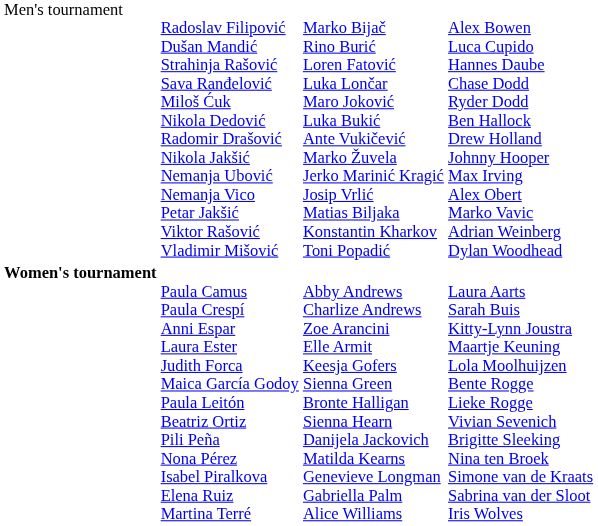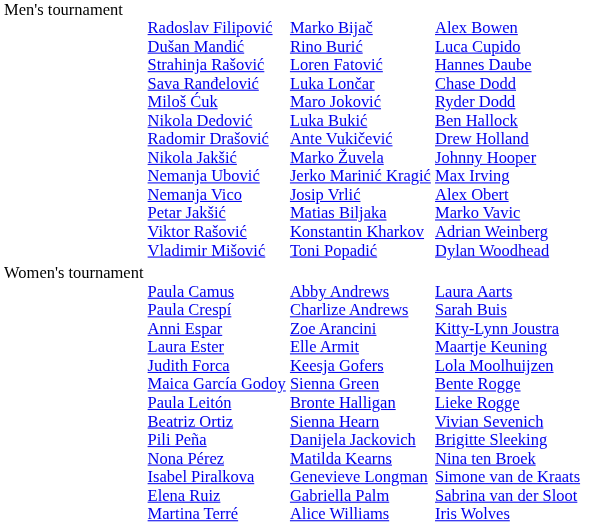(80, 273) bold -> (74, 273) normal
